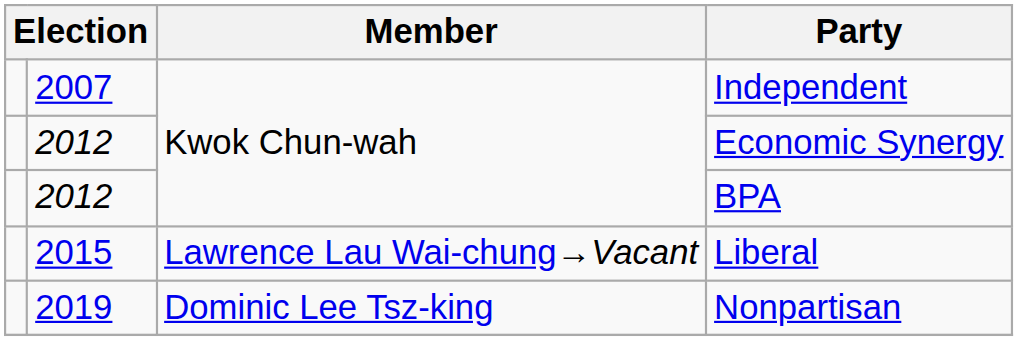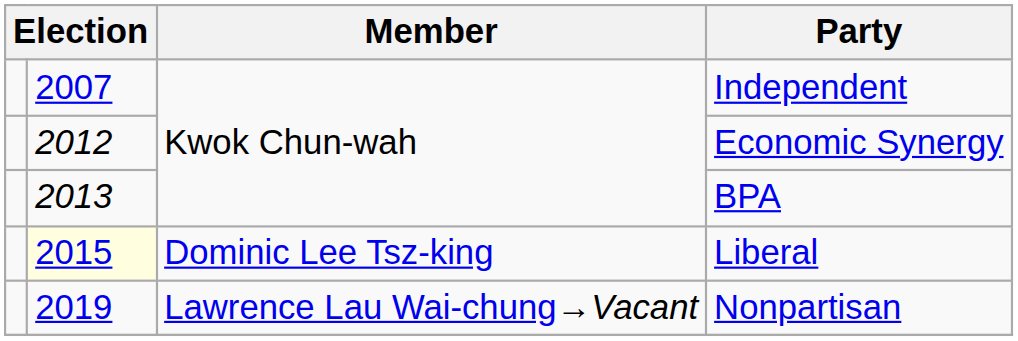(74, 197) 2012 -> (74, 197) 2013
(74, 252) no background -> (74, 252) lightyellow background
(431, 252) Lawrence Lau Wai-chung→Vacant -> (329, 252) Dominic Lee Tsz-king
(329, 307) Dominic Lee Tsz-king -> (431, 307) Lawrence Lau Wai-chung→Vacant
